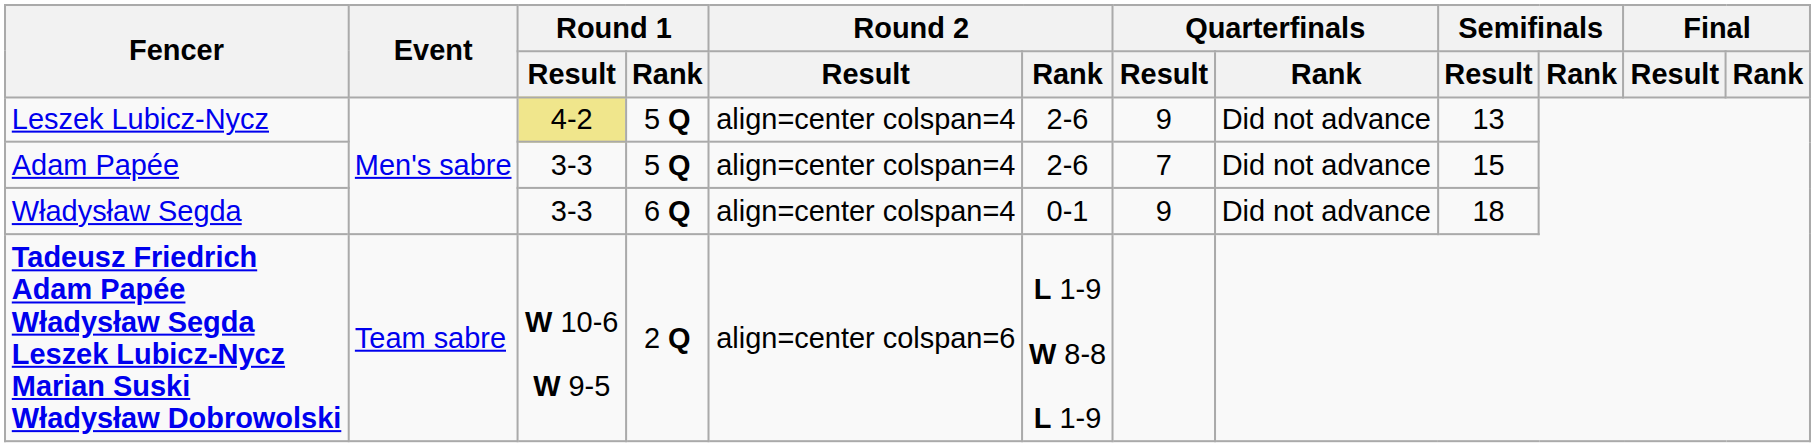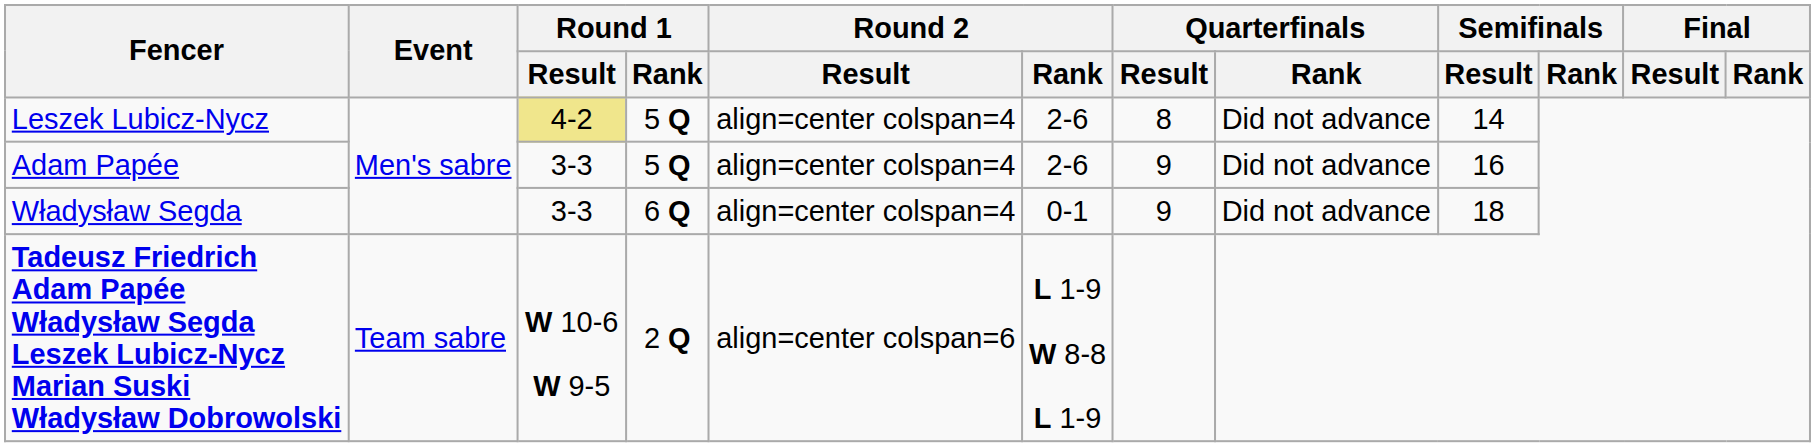(1164, 120) 9 -> (1164, 120) 8
(1489, 120) 13 -> (1489, 120) 14
(1164, 165) 7 -> (1164, 165) 9
(1489, 165) 15 -> (1489, 165) 16
